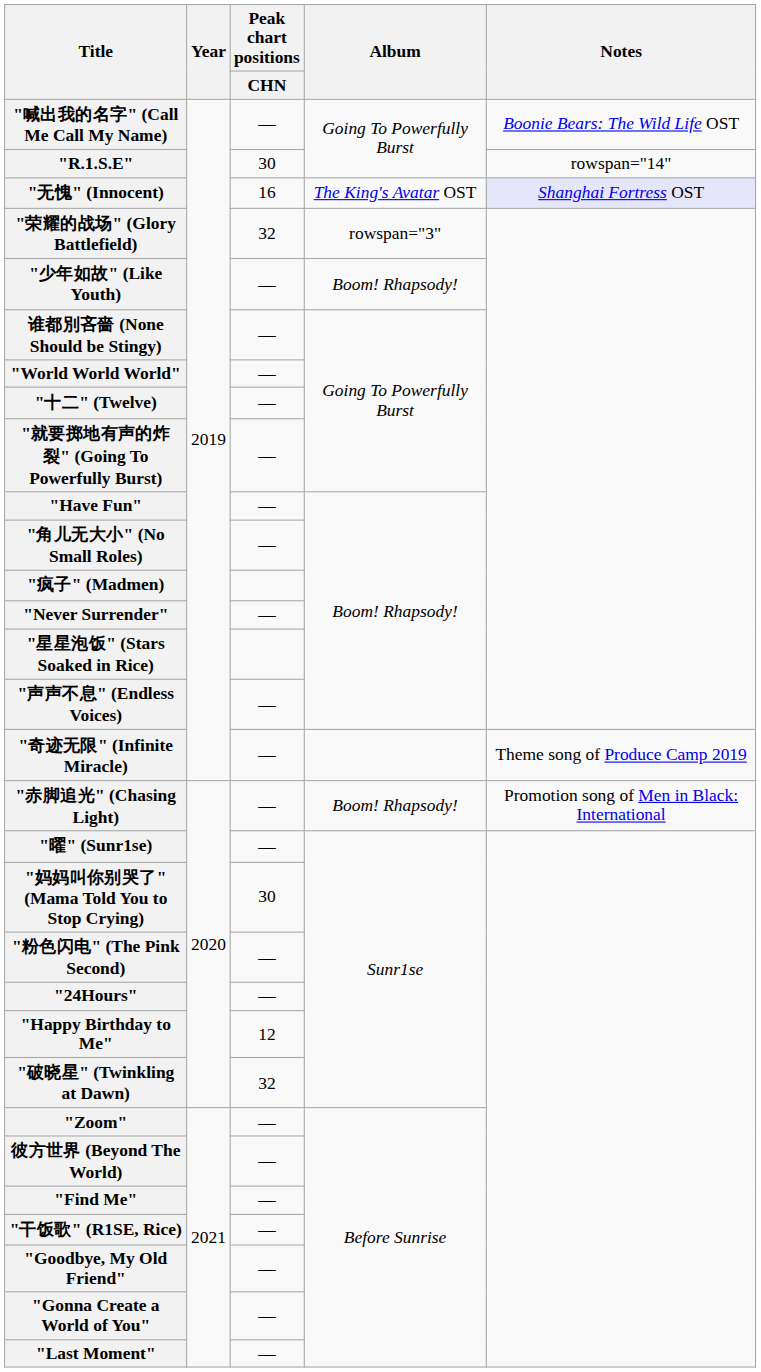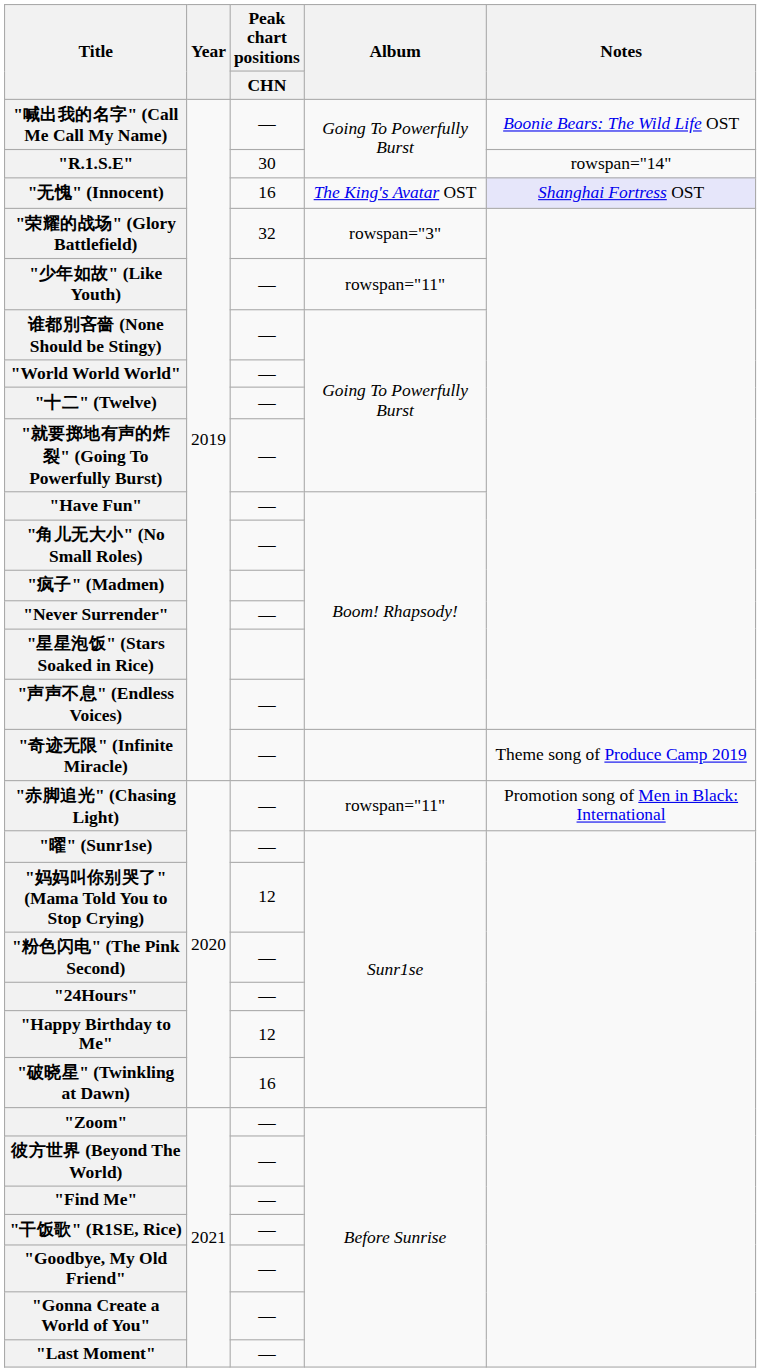(395, 284) Boom! Rhapsody! -> (395, 284) rowspan="11"
(395, 805) Boom! Rhapsody! -> (395, 805) rowspan="11"
(267, 896) 30 -> (267, 896) 12
(267, 1082) 32 -> (267, 1082) 16
